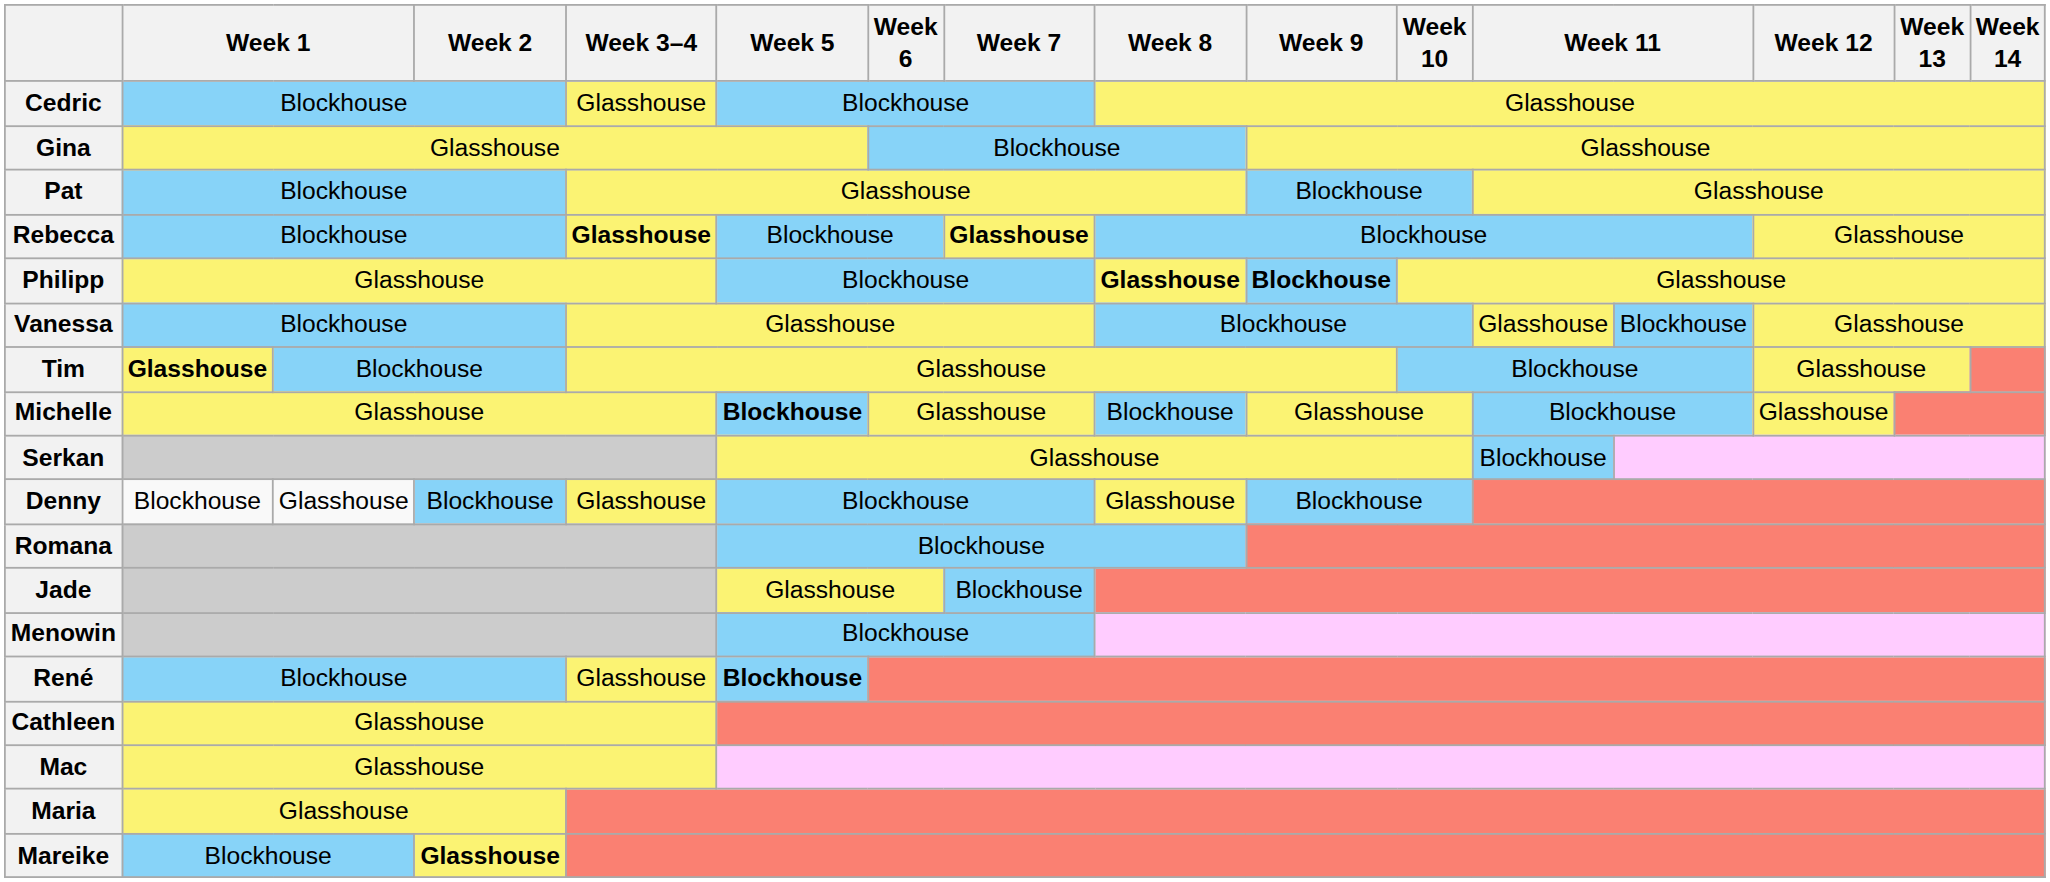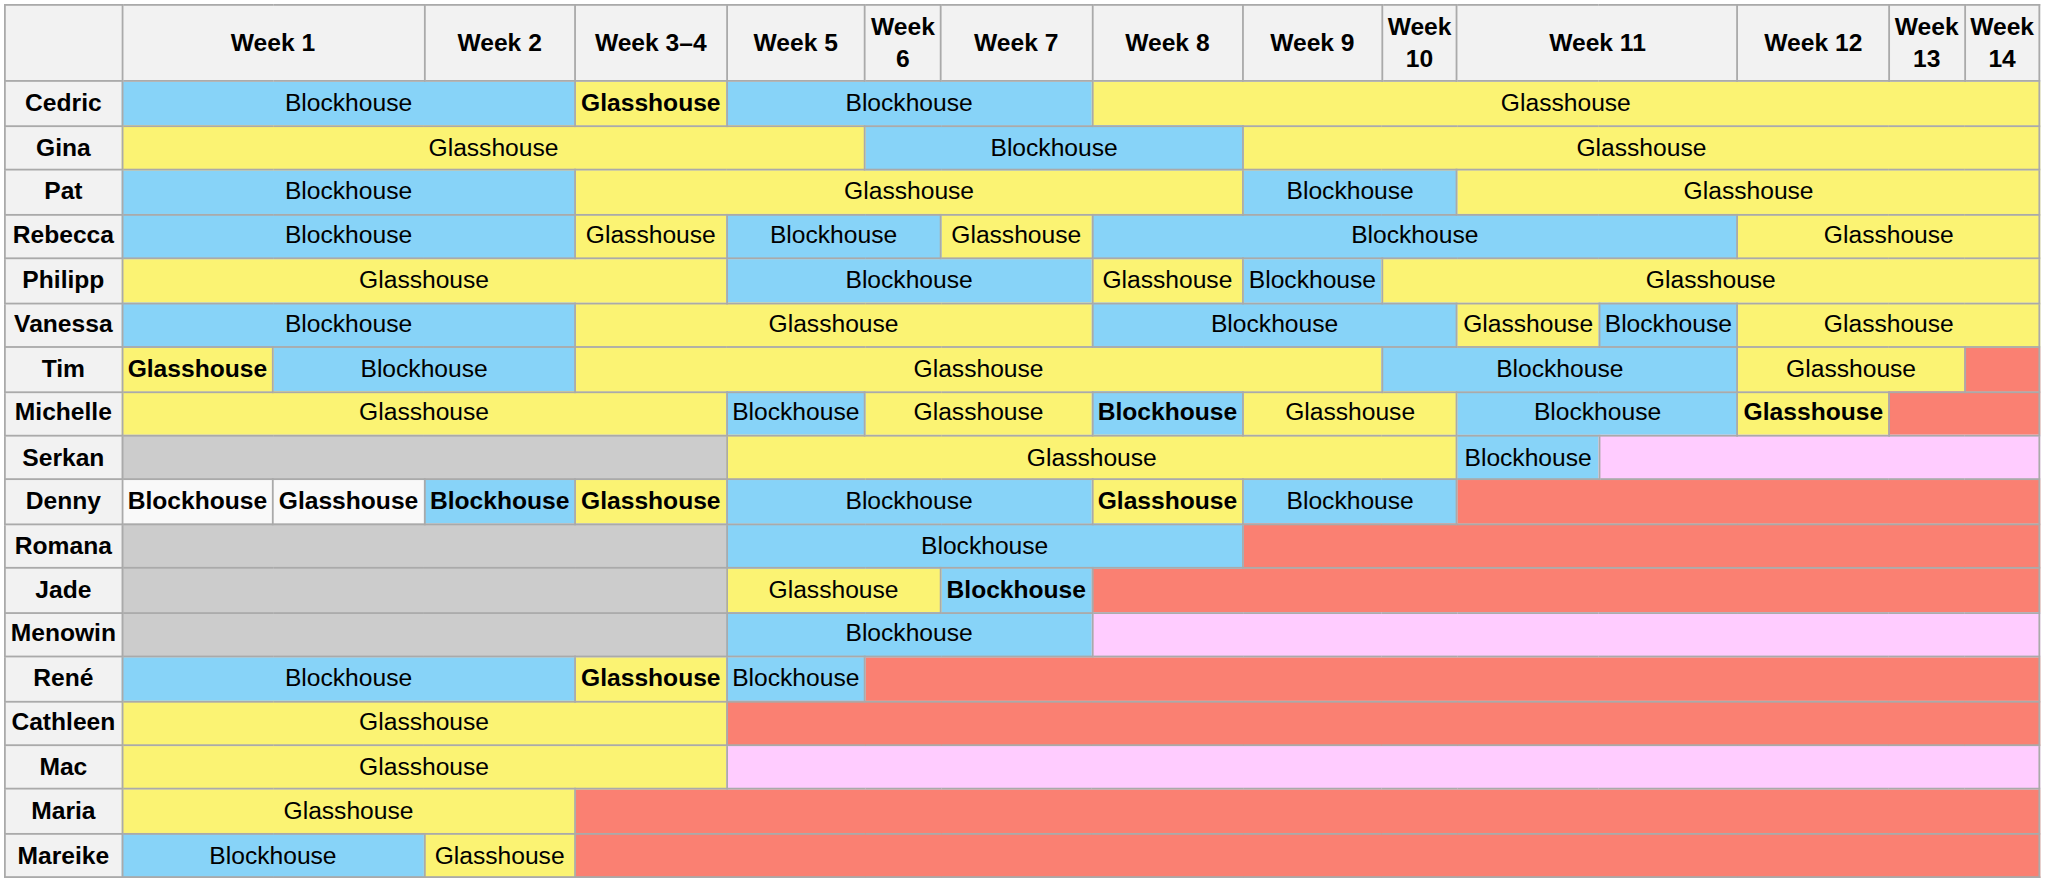(641, 103) normal -> (651, 103) bold
(641, 235) bold -> (651, 235) normal
(1019, 235) bold -> (1016, 235) normal
(1170, 279) bold -> (1167, 279) normal
(1321, 279) bold -> (1312, 279) normal
(792, 412) bold -> (796, 412) normal
(1170, 412) normal -> (1167, 412) bold
(1824, 412) normal -> (1813, 412) bold
(197, 501) normal -> (197, 501) bold
(344, 501) normal -> (349, 501) bold
(490, 501) normal -> (500, 501) bold
(641, 501) normal -> (651, 501) bold
(1170, 501) normal -> (1167, 501) bold
(1019, 589) normal -> (1016, 589) bold
(641, 678) normal -> (651, 678) bold
(792, 678) bold -> (796, 678) normal
(490, 854) bold -> (500, 854) normal
